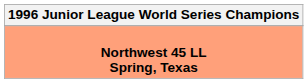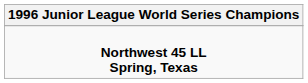(154, 59) lightsalmon background -> (154, 59) no background
